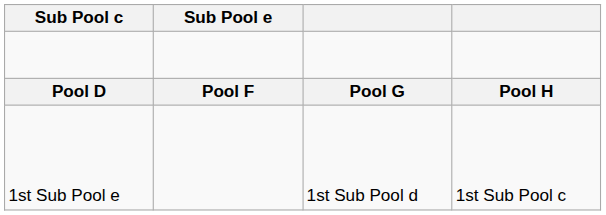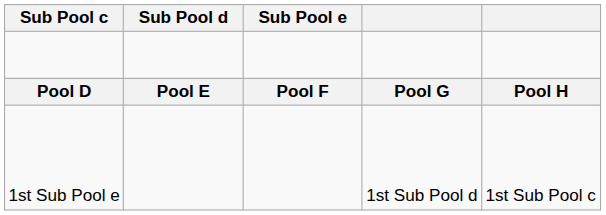+ column: (183, 18)
